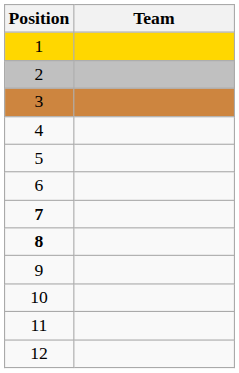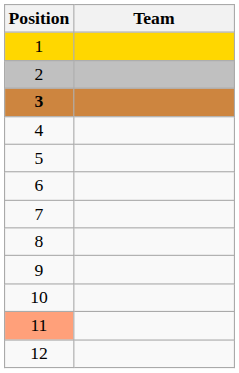(39, 102) normal -> (39, 102) bold
(39, 213) bold -> (39, 213) normal
(39, 241) bold -> (39, 241) normal
(39, 325) no background -> (39, 325) lightsalmon background
